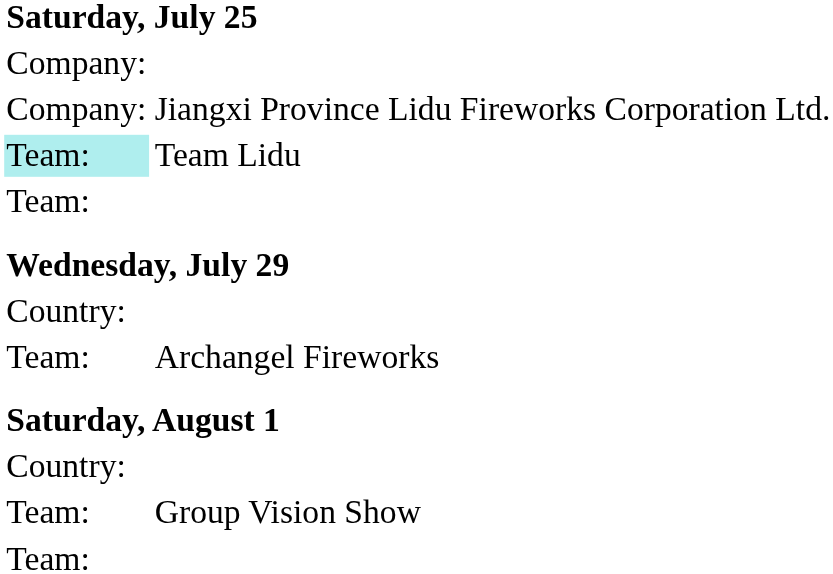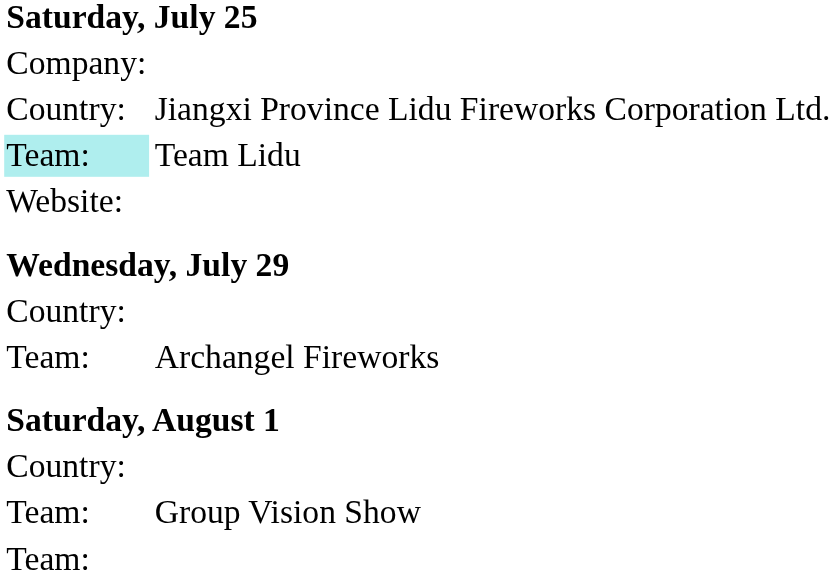(76, 109) Company: -> (66, 109) Country:
(48, 201) Team: -> (65, 201) Website:
